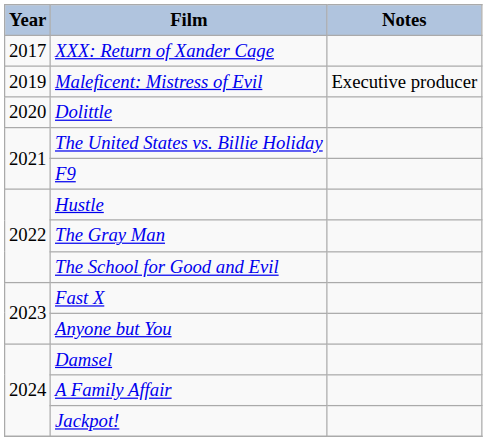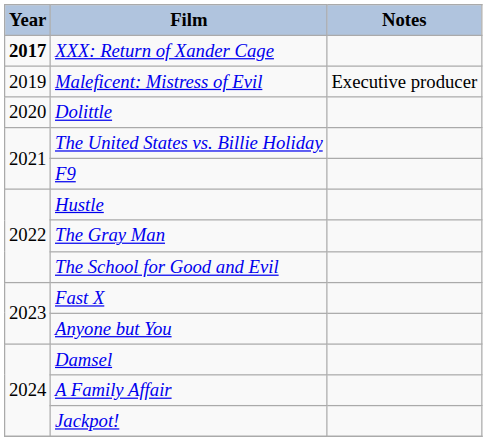(28, 50) normal -> (28, 50) bold
